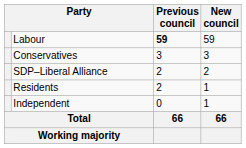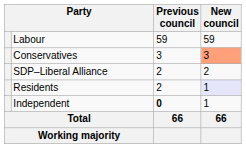(162, 39) bold -> (162, 39) normal
(206, 55) no background -> (206, 55) lightsalmon background
(206, 87) no background -> (206, 87) lavender background
(159, 103) normal -> (159, 103) bold
